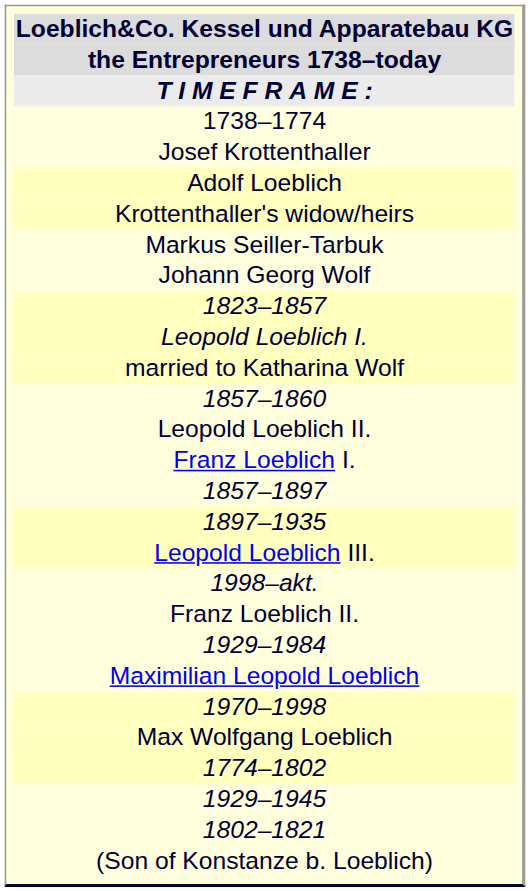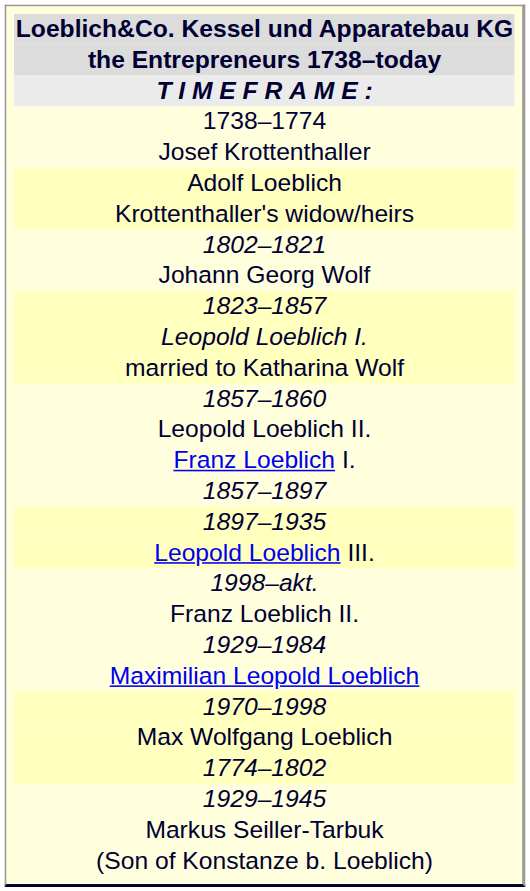(265, 244) Markus Seiller-Tarbuk -> (265, 244) 1802–1821
(265, 829) 1802–1821 -> (265, 829) Markus Seiller-Tarbuk
